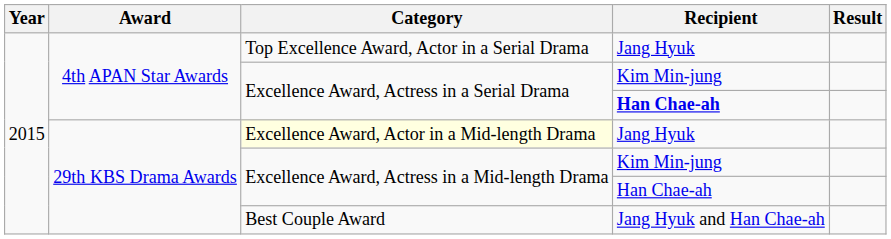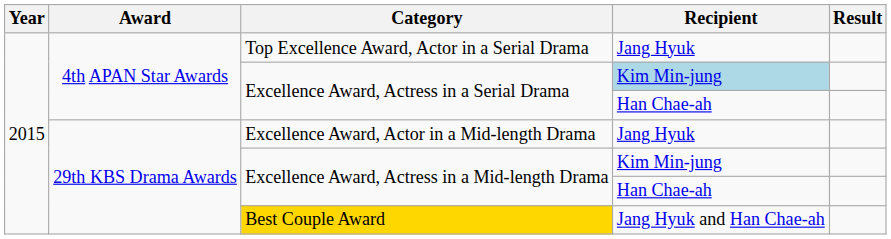(669, 76) no background -> (669, 76) lightblue background
(668, 104) bold -> (664, 104) normal
(420, 133) lightyellow background -> (420, 133) no background
(315, 219) no background -> (315, 219) gold background
